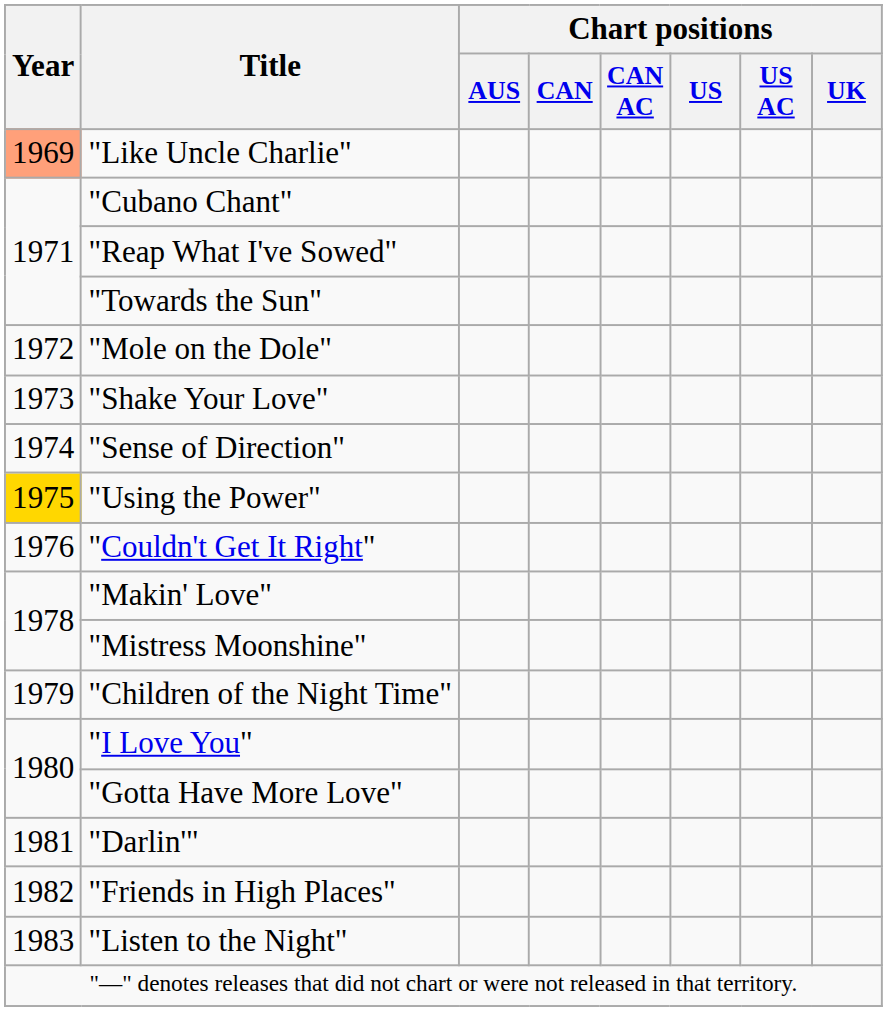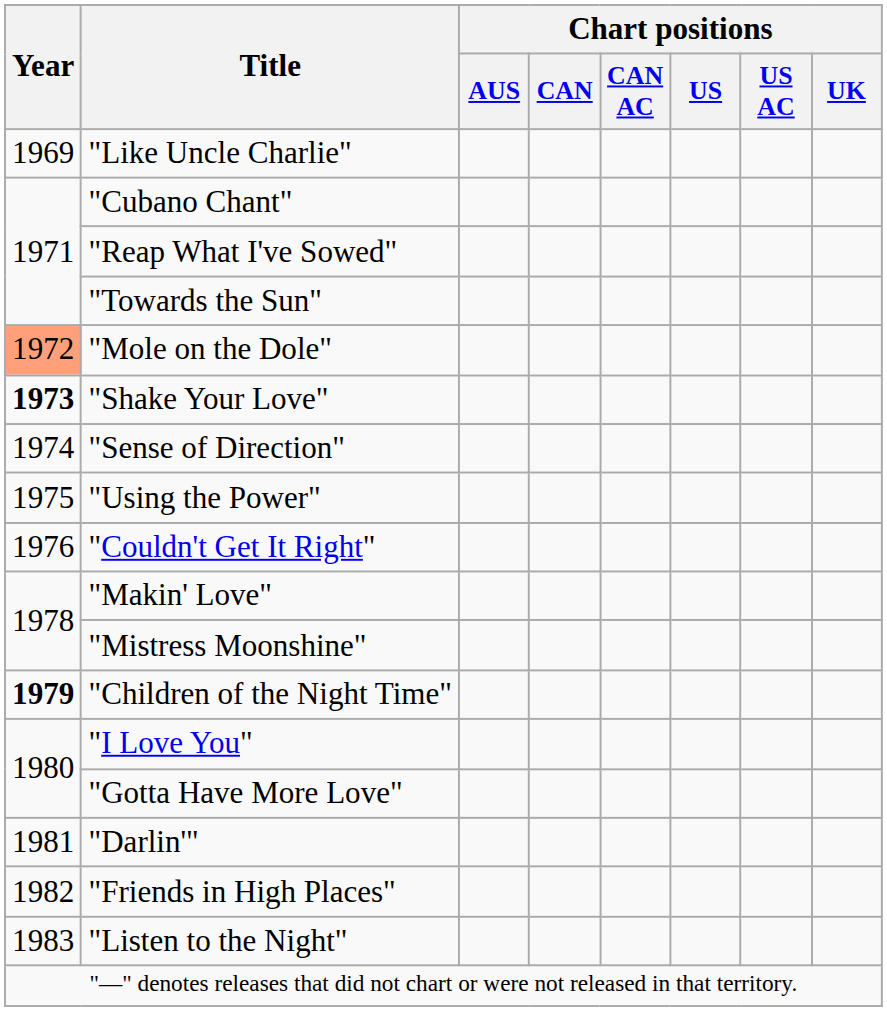(43, 152) lightsalmon background -> (43, 152) no background
(43, 349) no background -> (43, 349) lightsalmon background
(43, 398) normal -> (43, 398) bold
(43, 497) gold background -> (43, 497) no background
(43, 694) normal -> (43, 694) bold
